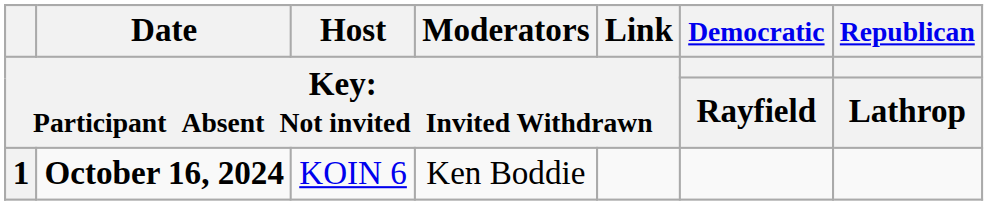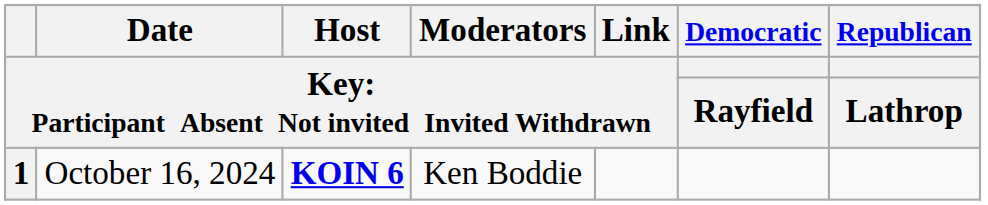(164, 173) bold -> (160, 173) normal
(353, 173) normal -> (347, 173) bold
